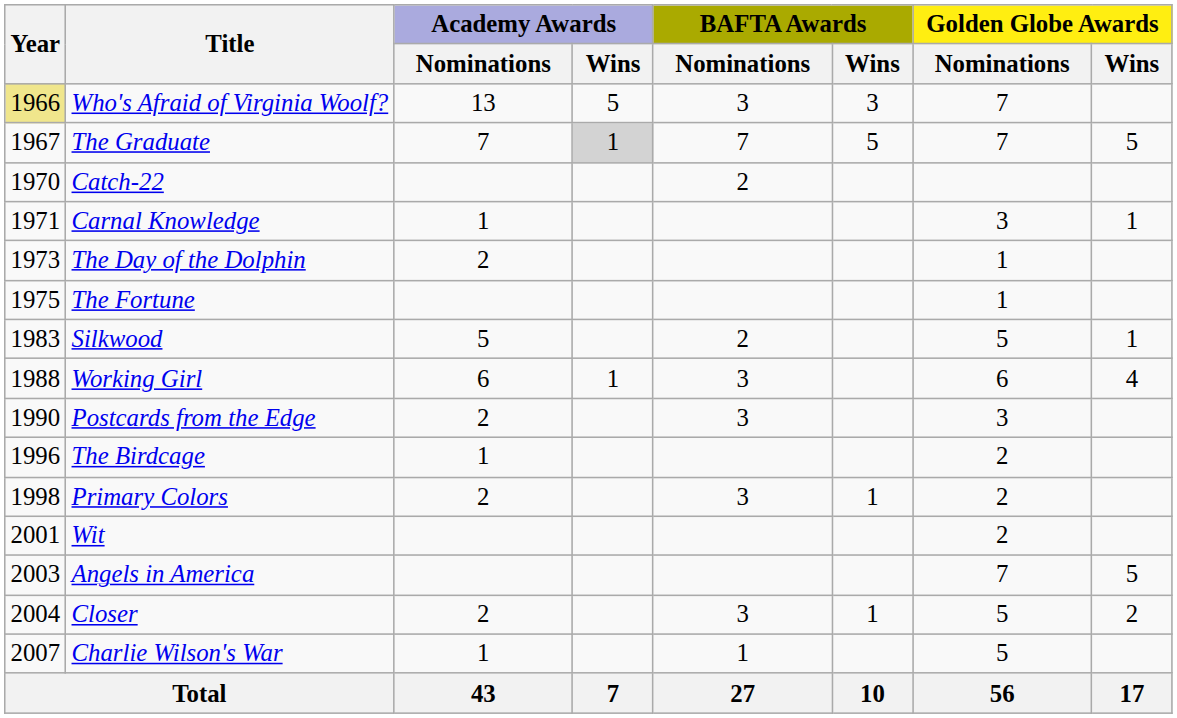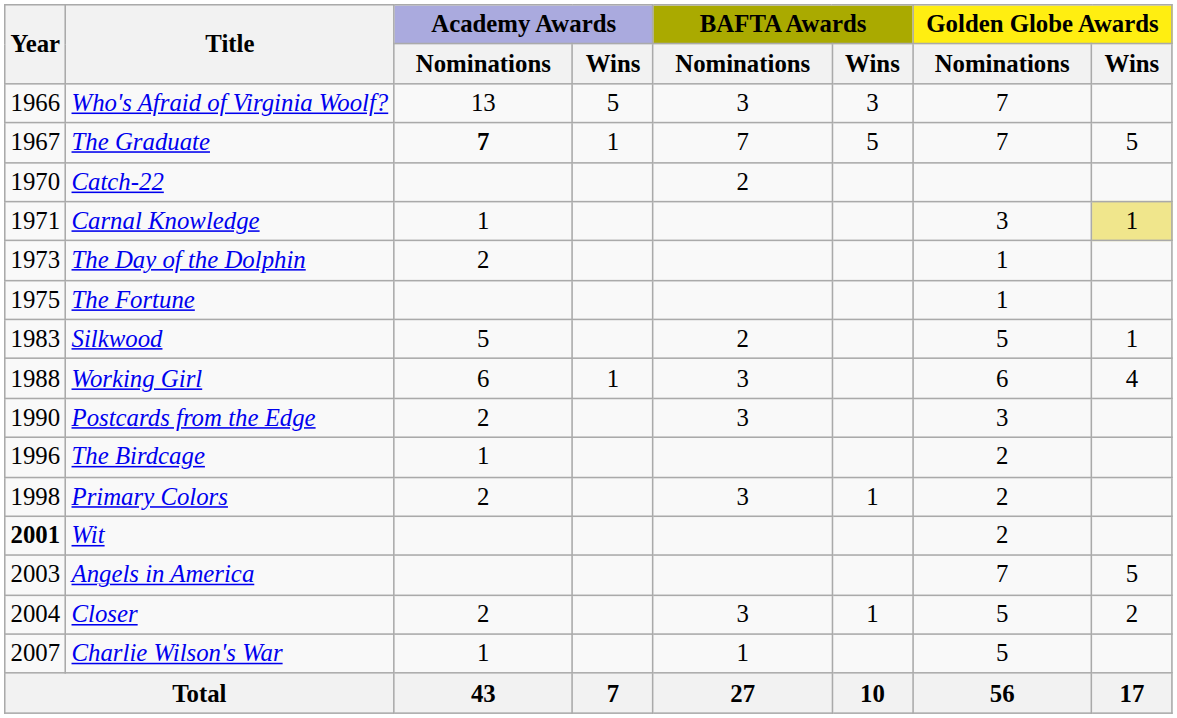(35, 102) khaki background -> (35, 102) no background
(483, 142) normal -> (483, 142) bold
(613, 142) lightgrey background -> (613, 142) no background
(1132, 220) no background -> (1132, 220) khaki background
(35, 535) normal -> (35, 535) bold
